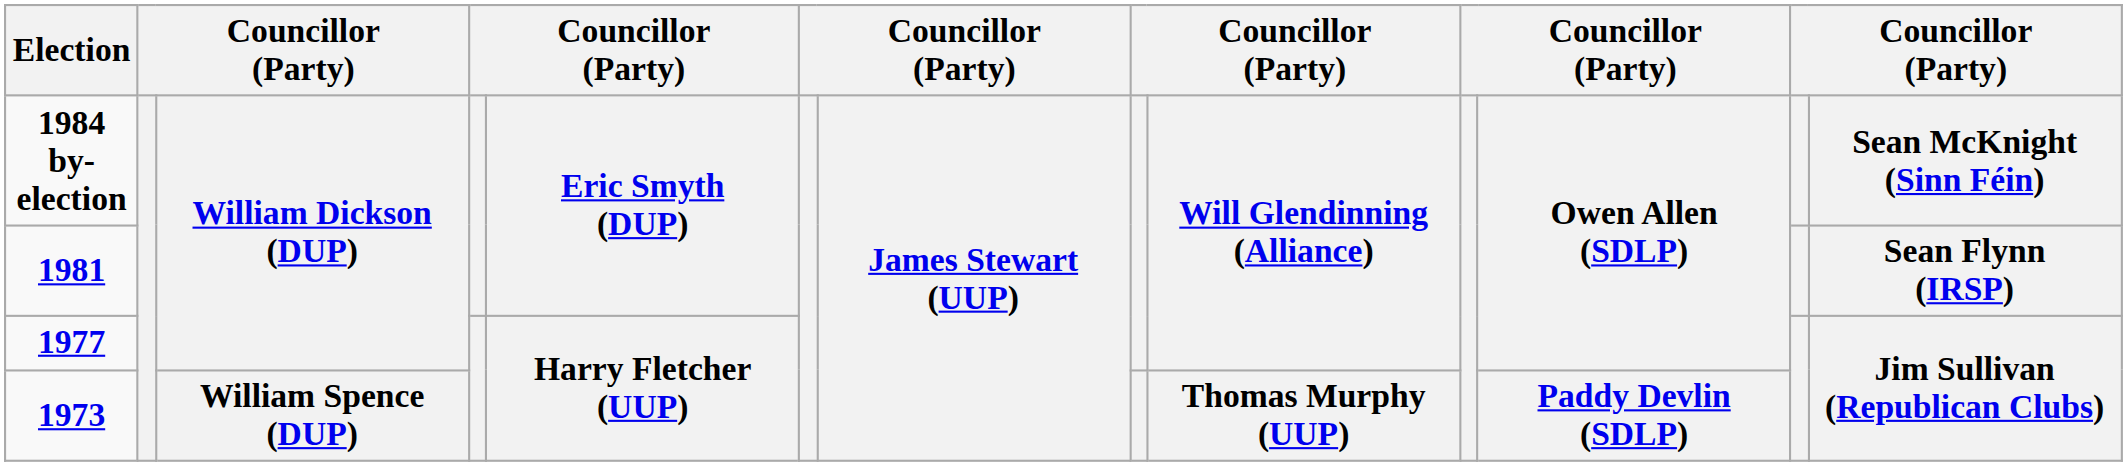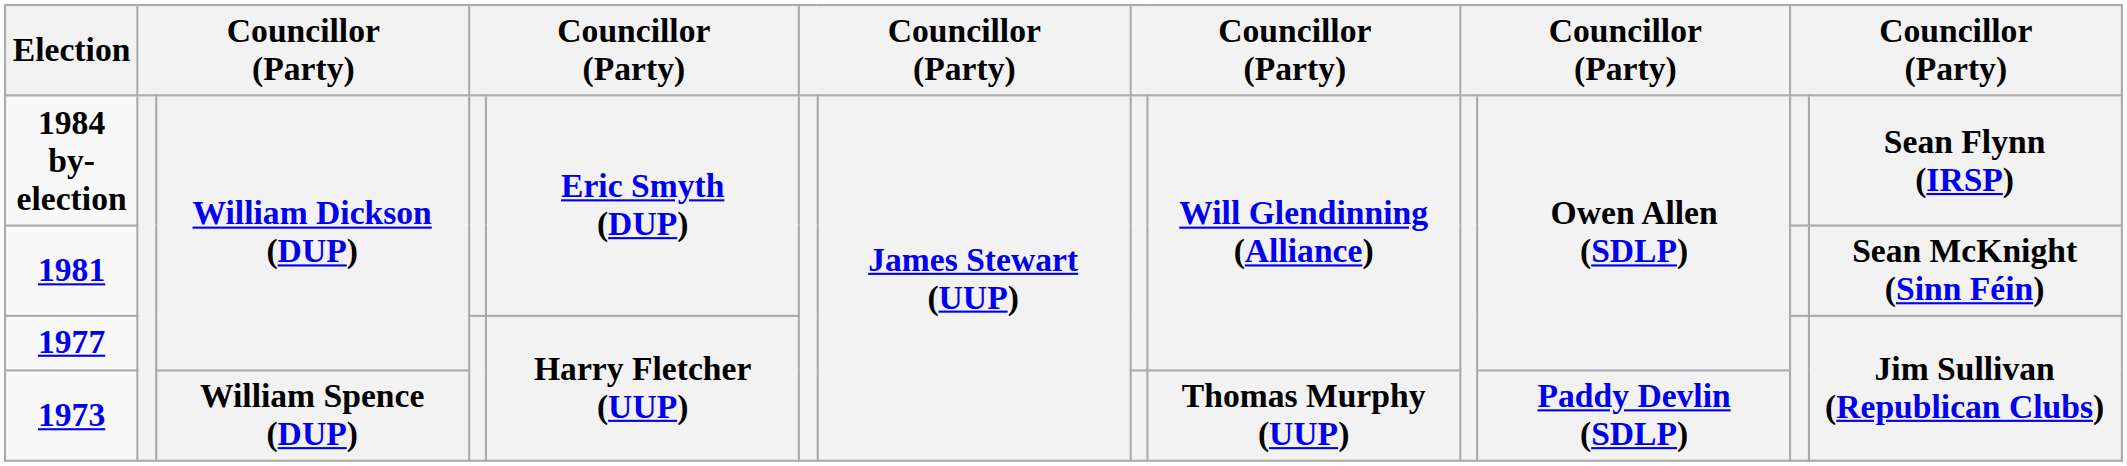(1965, 160) Sean McKnight (Sinn Féin) -> (1965, 160) Sean Flynn (IRSP)
(1965, 270) Sean Flynn (IRSP) -> (1965, 270) Sean McKnight (Sinn Féin)
